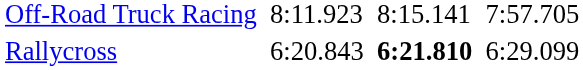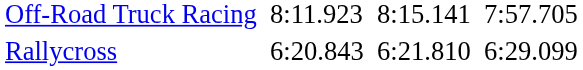(425, 51) bold -> (424, 51) normal
